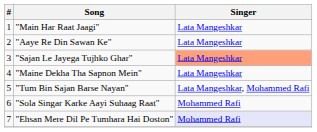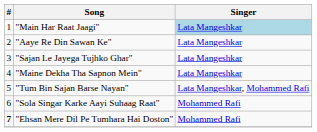(210, 27) no background -> (210, 27) lightblue background
(210, 58) lightsalmon background -> (210, 58) no background
(9, 119) normal -> (9, 119) bold
(209, 119) lavender background -> (209, 119) no background
